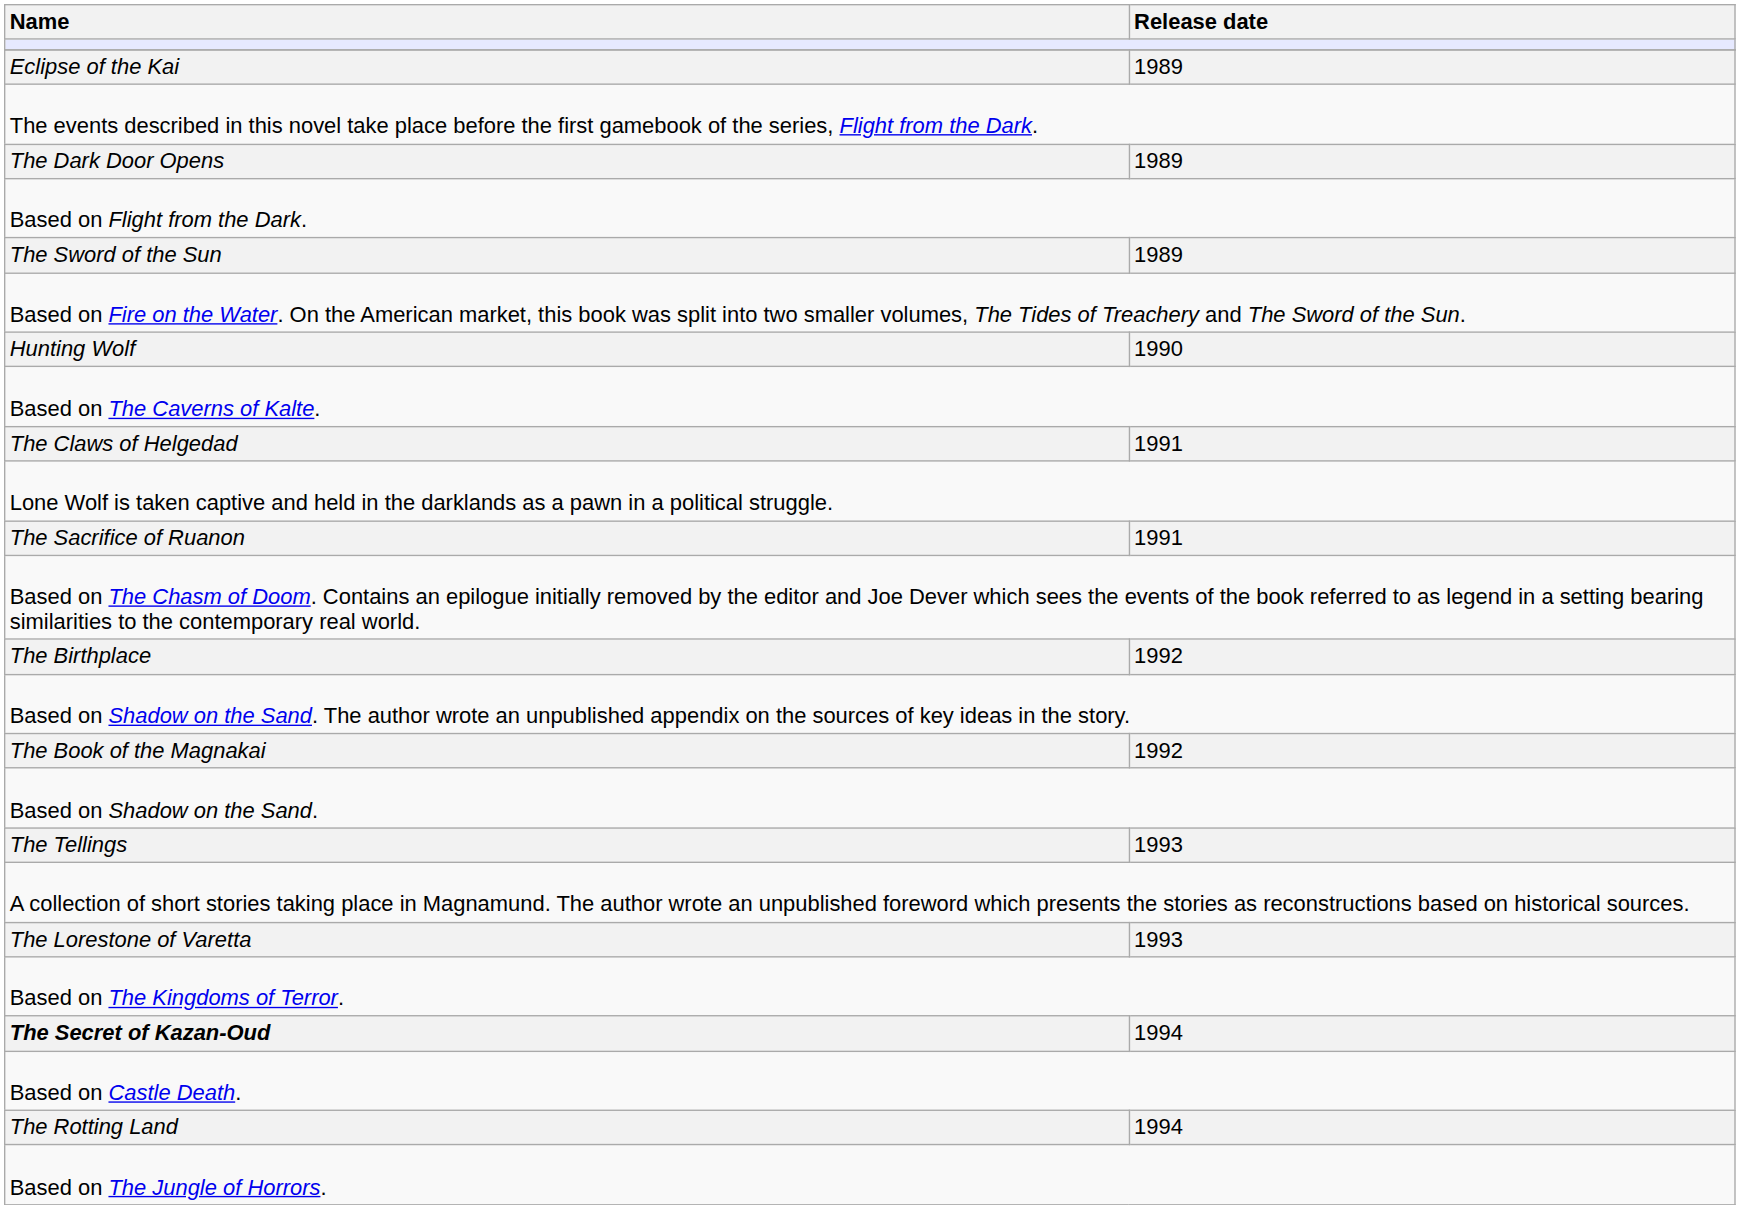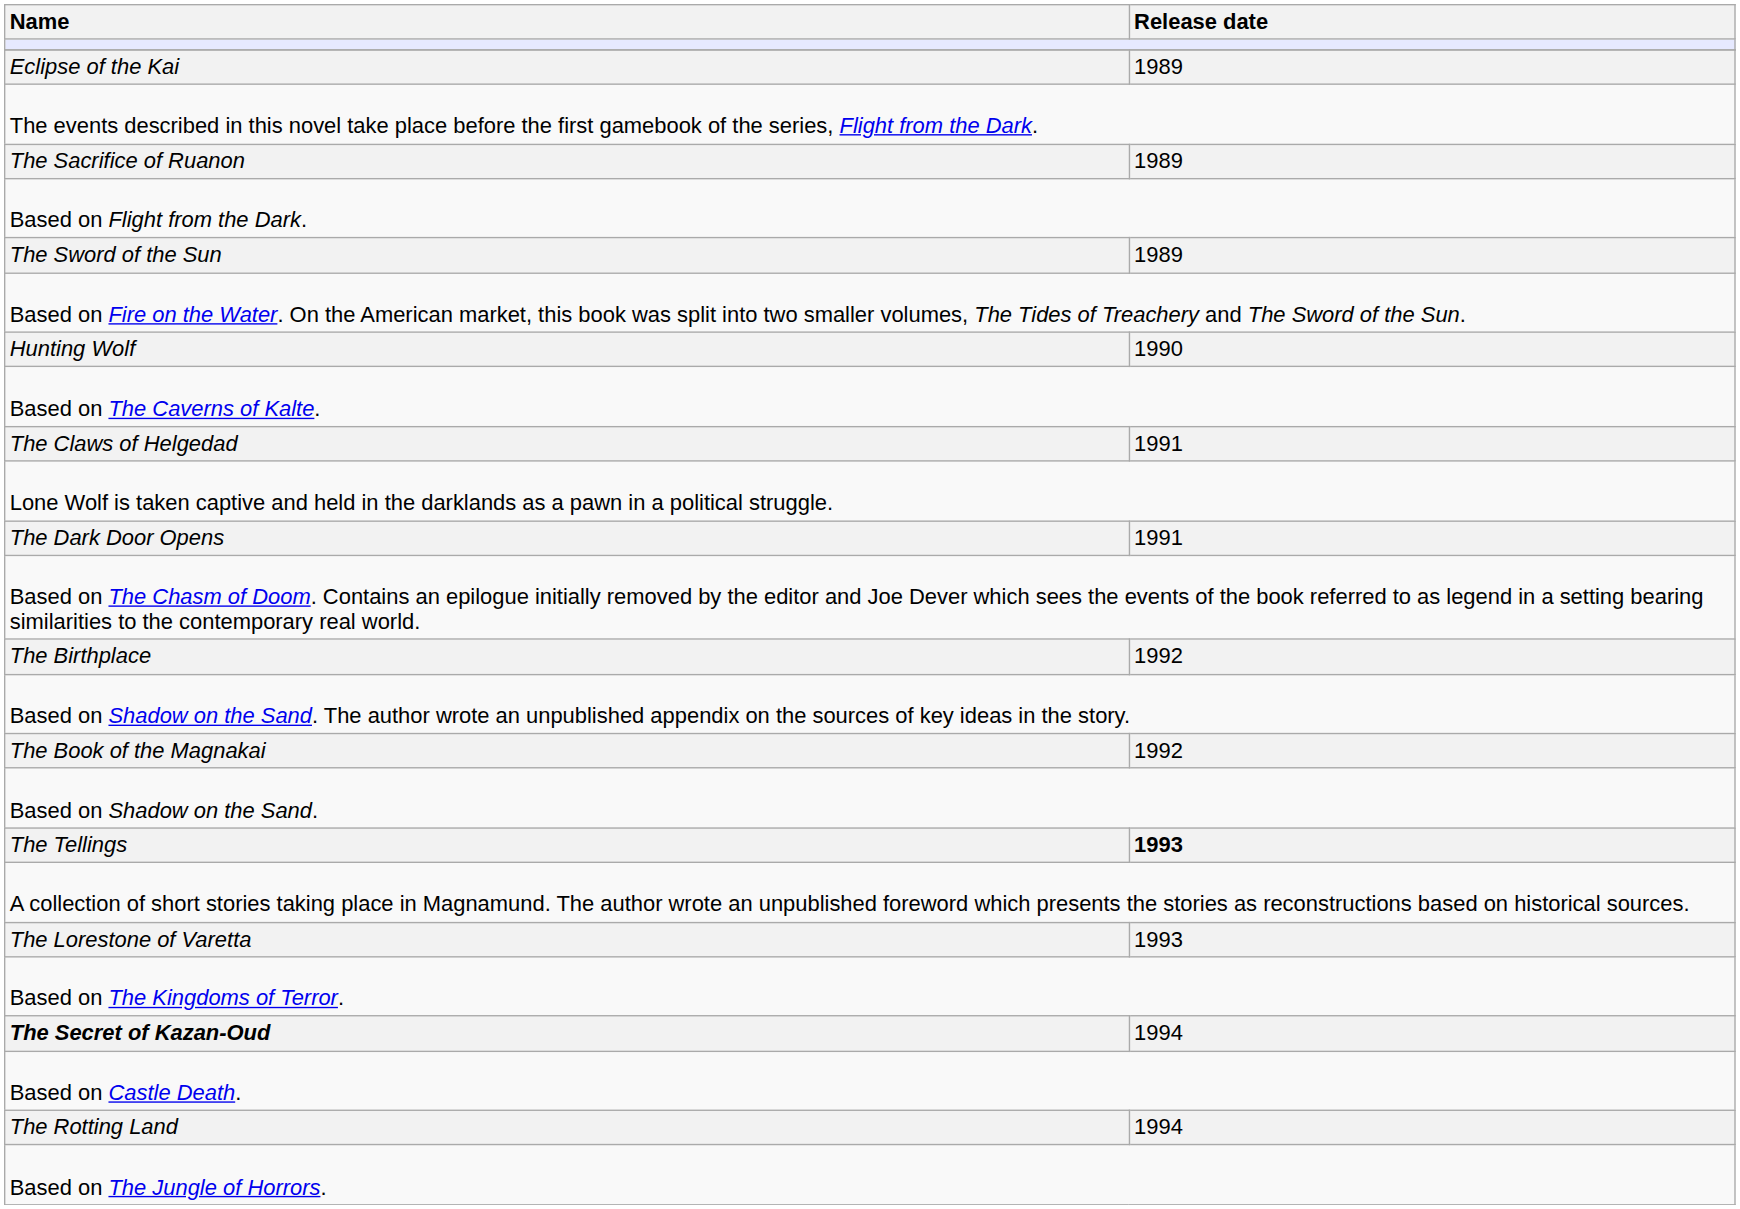(117, 160) The Dark Door Opens -> (127, 160) The Sacrifice of Ruanon
(127, 537) The Sacrifice of Ruanon -> (117, 537) The Dark Door Opens
(1158, 844) normal -> (1158, 844) bold
